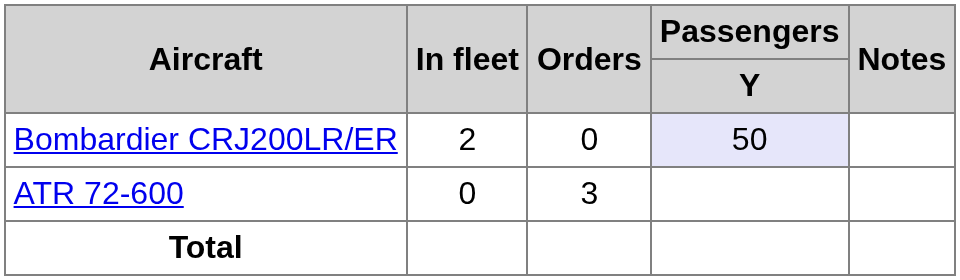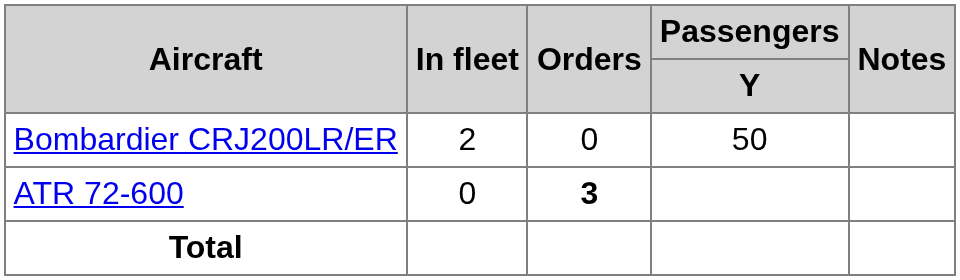(750, 139) lavender background -> (750, 139) no background
(589, 193) normal -> (589, 193) bold
